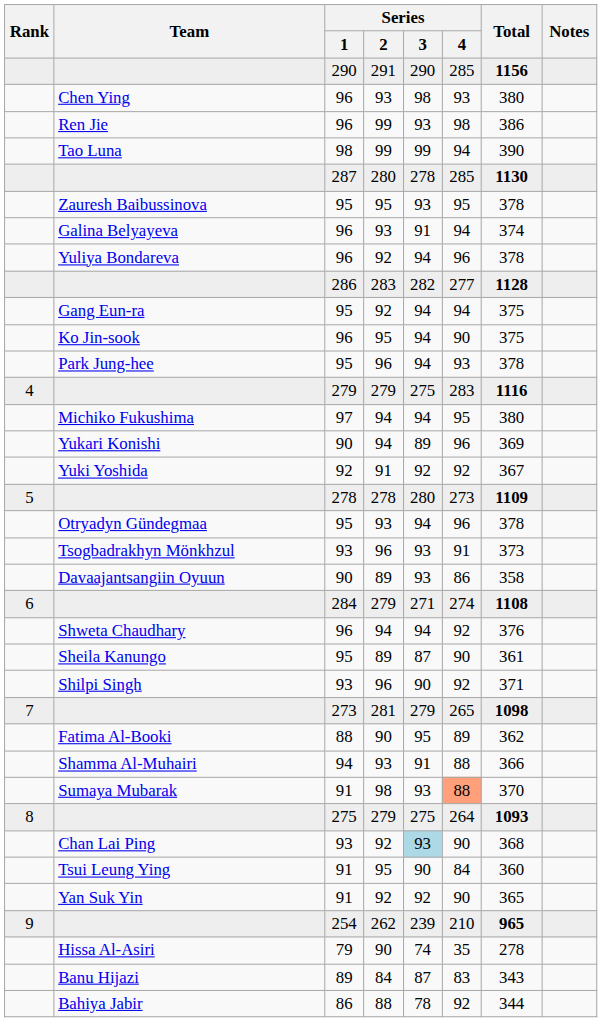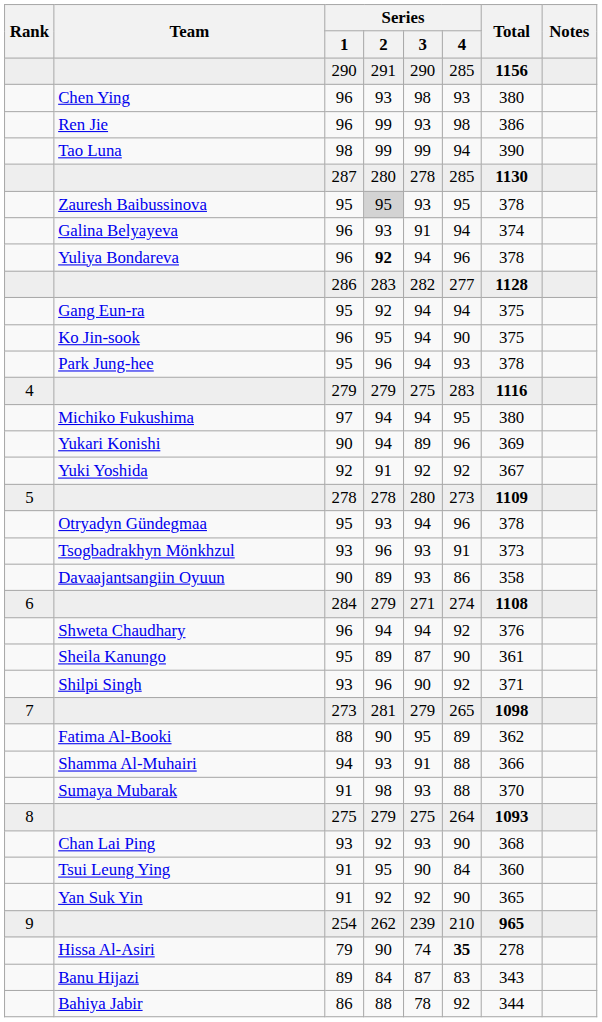(383, 204) no background -> (383, 204) lightgrey background
(383, 257) normal -> (383, 257) bold
(462, 790) lightsalmon background -> (462, 790) no background
(423, 843) lightblue background -> (423, 843) no background
(462, 950) normal -> (462, 950) bold
